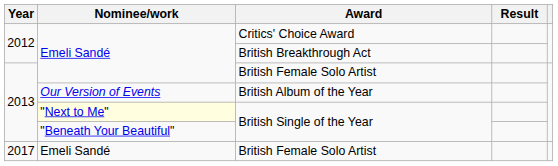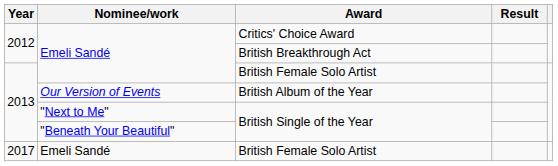(74, 111) lightyellow background -> (74, 111) no background
